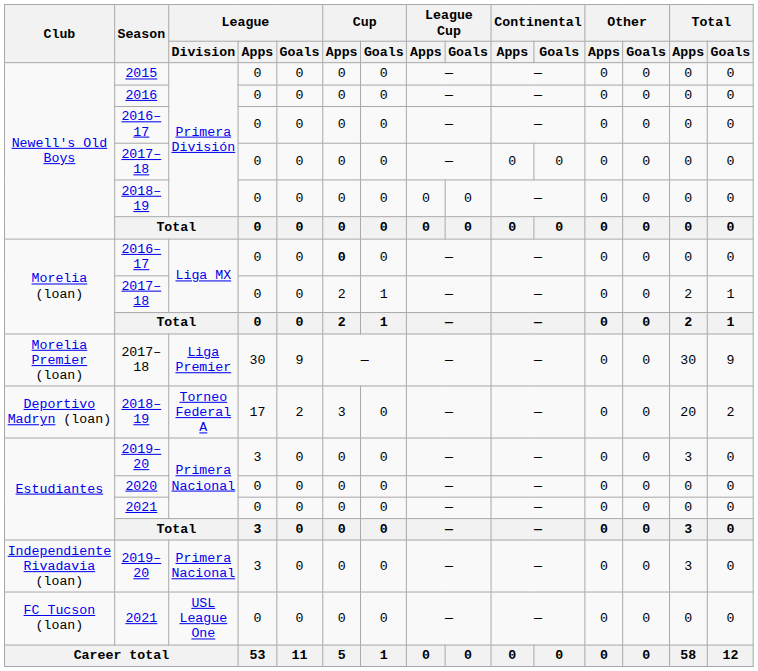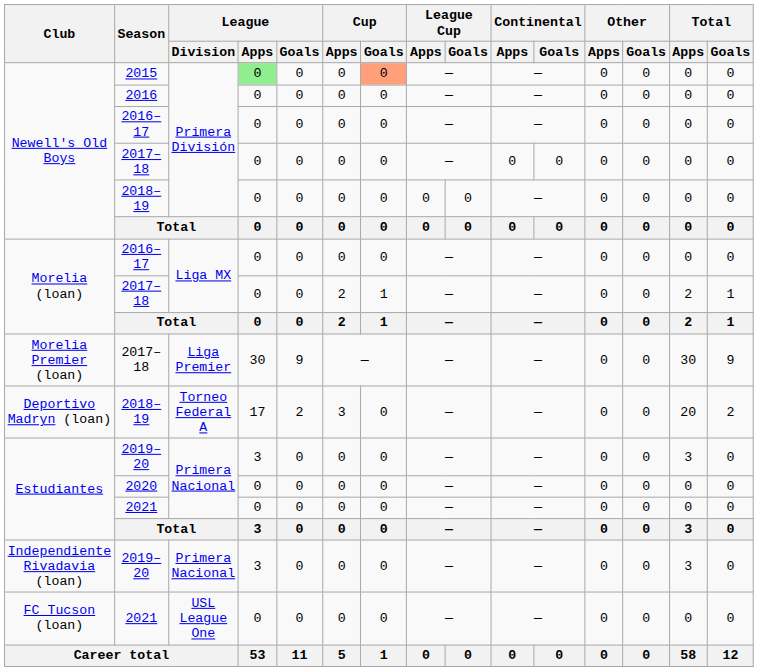(257, 74) no background -> (257, 74) lightgreen background
(384, 74) no background -> (384, 74) lightsalmon background
(342, 257) bold -> (342, 257) normal
